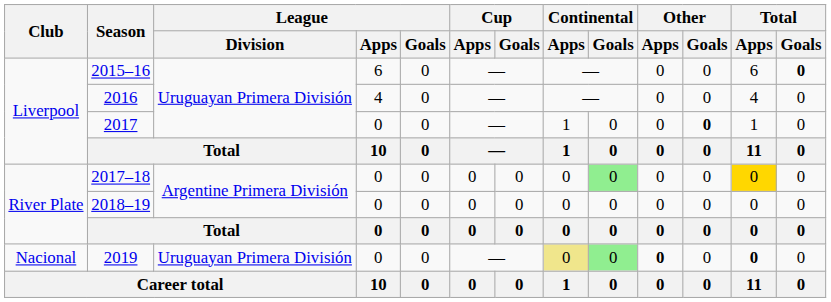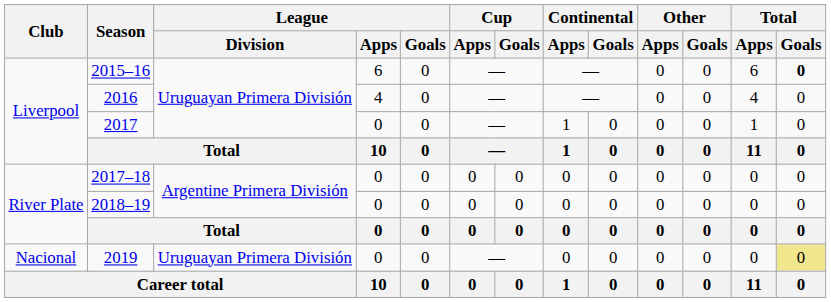(707, 124) bold -> (707, 124) normal
(613, 177) lightgreen background -> (613, 177) no background
(754, 177) gold background -> (754, 177) no background
(566, 257) khaki background -> (566, 257) no background
(613, 257) lightgreen background -> (613, 257) no background
(660, 257) bold -> (660, 257) normal
(754, 257) bold -> (754, 257) normal
(801, 257) no background -> (801, 257) khaki background
